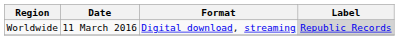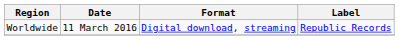(346, 28) lightgrey background -> (346, 28) no background
